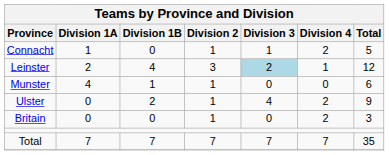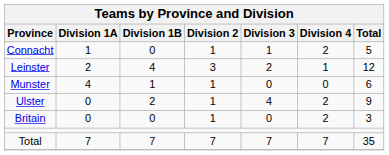(269, 67) lightblue background -> (269, 67) no background
